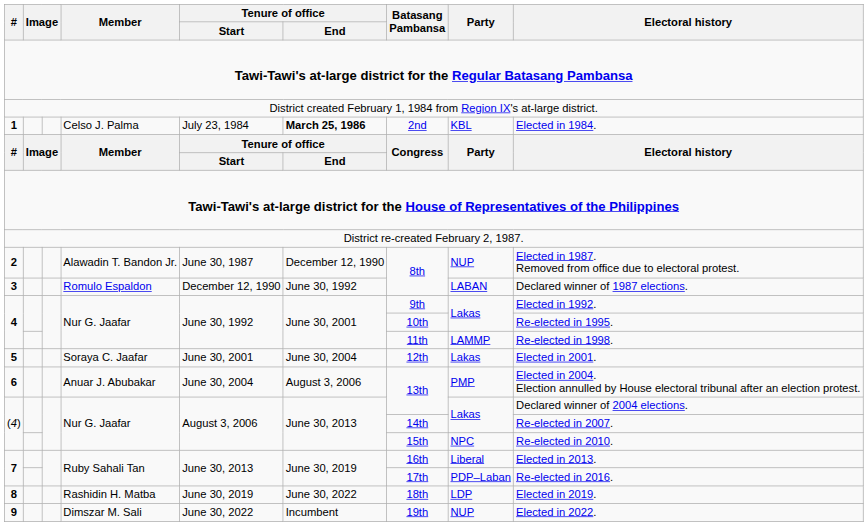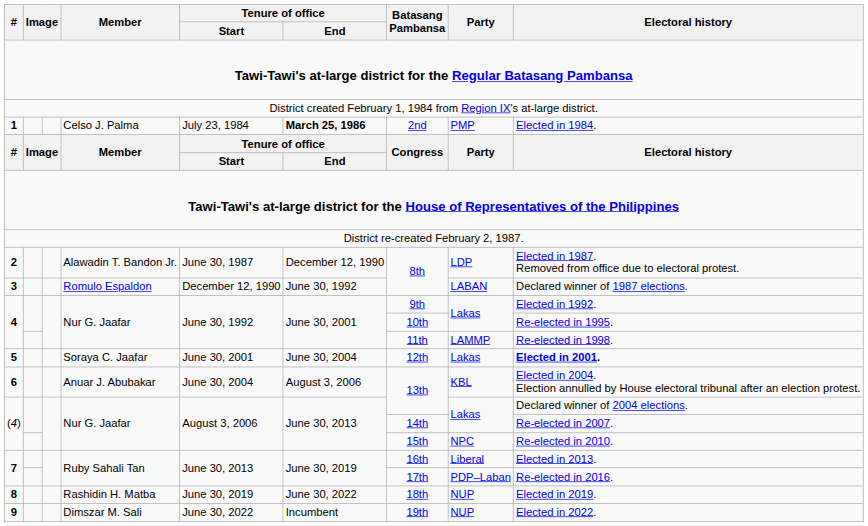(461, 126) KBL -> (463, 126) PMP
(462, 262) NUP -> (461, 262) LDP
(556, 357) normal -> (558, 357) bold
(463, 381) PMP -> (461, 381) KBL
(461, 494) LDP -> (462, 494) NUP
